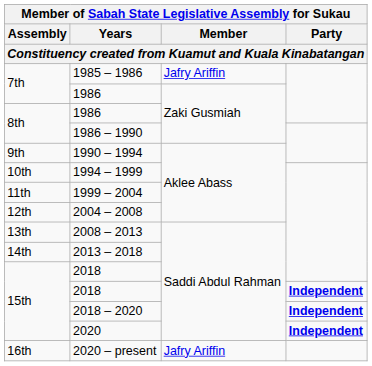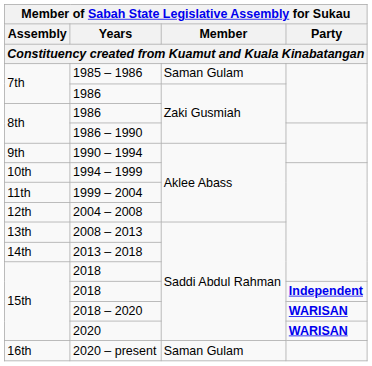(194, 73) Jafry Ariffin -> (204, 73) Saman Gulam
(326, 311) Independent -> (318, 311) WARISAN
(326, 331) Independent -> (318, 331) WARISAN
(194, 350) Jafry Ariffin -> (204, 350) Saman Gulam
